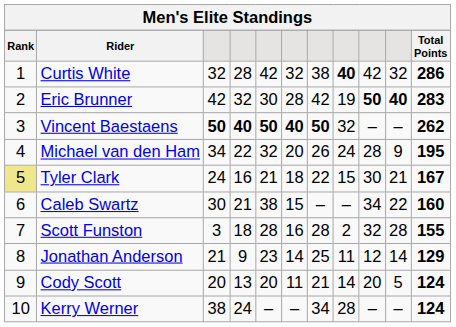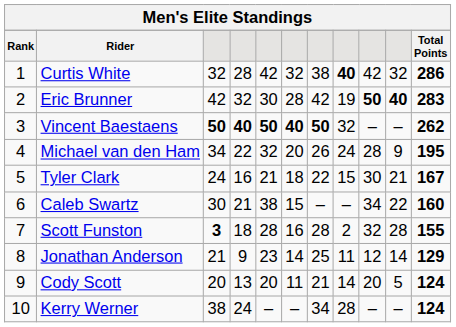(21, 178) khaki background -> (21, 178) no background
(217, 230) normal -> (217, 230) bold
